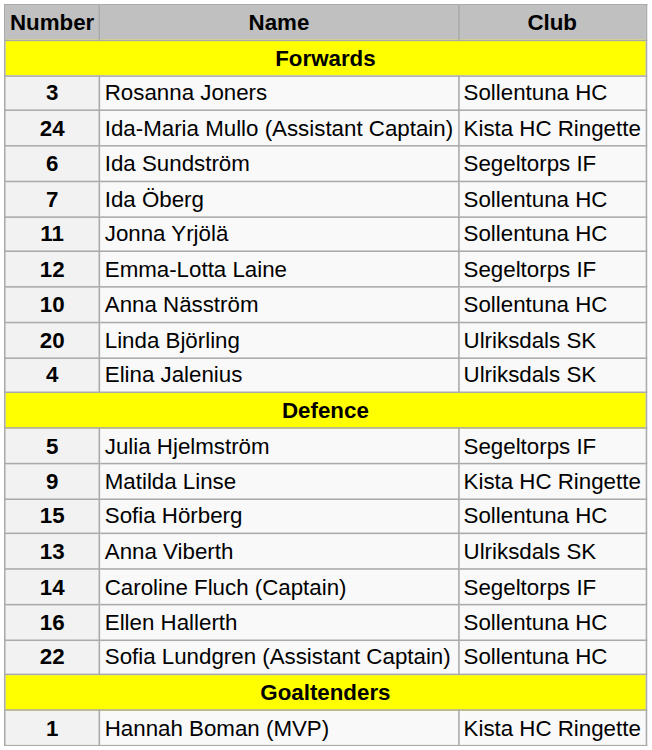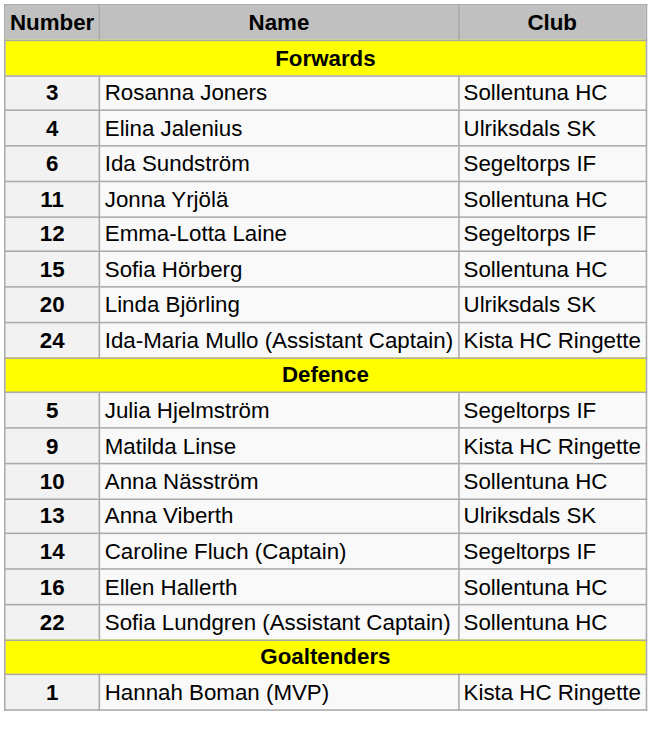rows swapped: (52, 375) <-> (52, 129)
- row: (52, 199)
rows swapped: (52, 516) <-> (52, 305)
